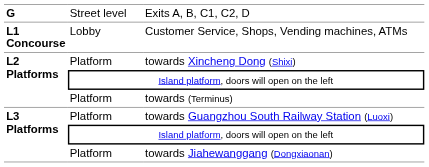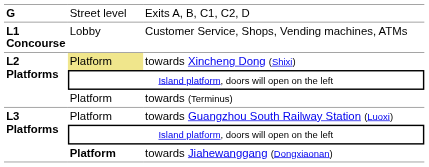(91, 61) no background -> (91, 61) khaki background
(91, 153) normal -> (93, 153) bold
